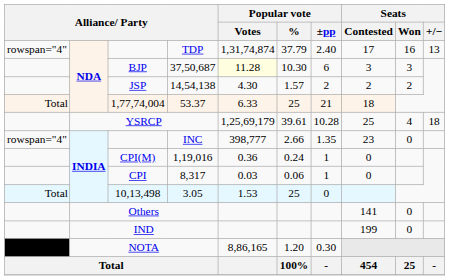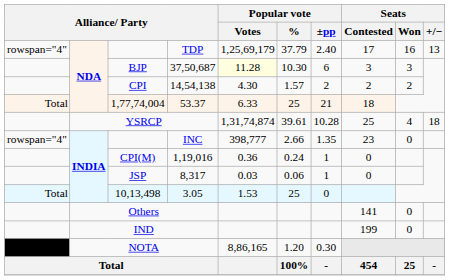(248, 49) 1,31,74,874 -> (248, 49) 1,25,69,179
(138, 85) JSP -> (138, 85) CPI
(248, 121) 1,25,69,179 -> (248, 121) 1,31,74,874
(138, 175) CPI -> (138, 175) JSP
